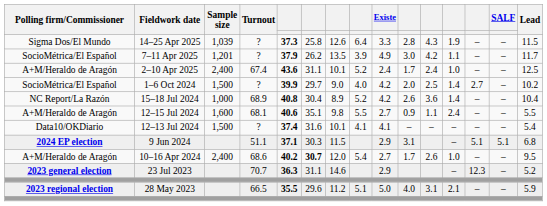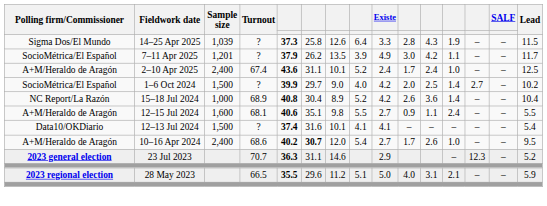- row: (70, 142)
